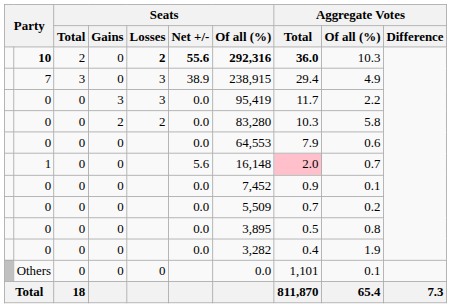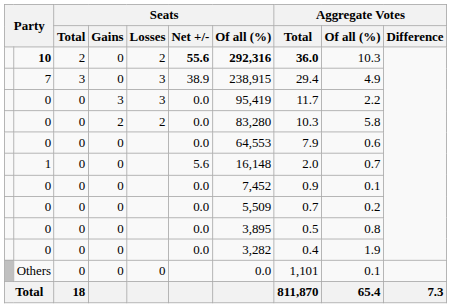(162, 57) bold -> (162, 57) normal
(310, 164) pink background -> (310, 164) no background
